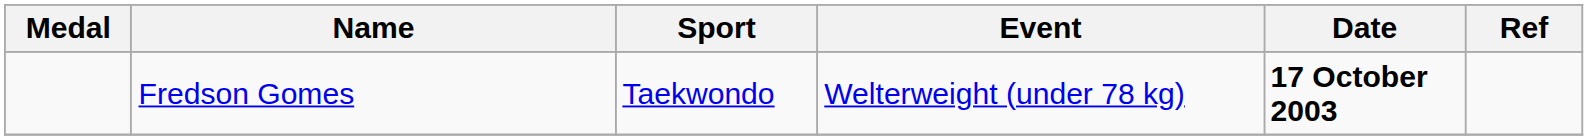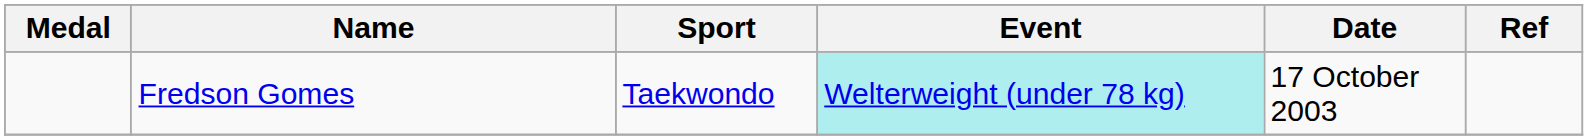(1005, 92) no background -> (1005, 92) paleturquoise background
(1349, 92) bold -> (1345, 92) normal
